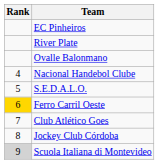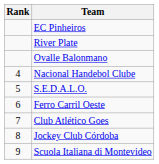(18, 105) gold background -> (18, 105) no background
(18, 151) lightgrey background -> (18, 151) no background
